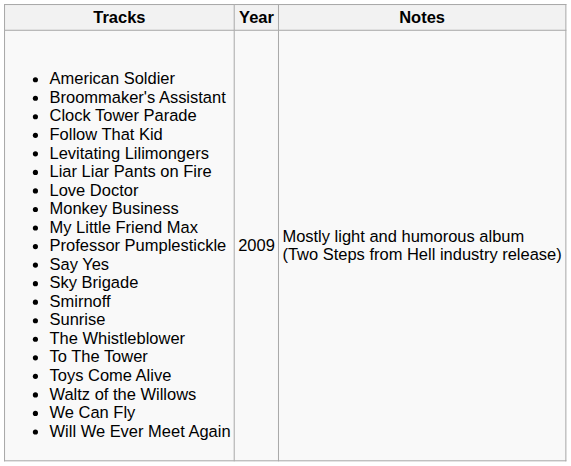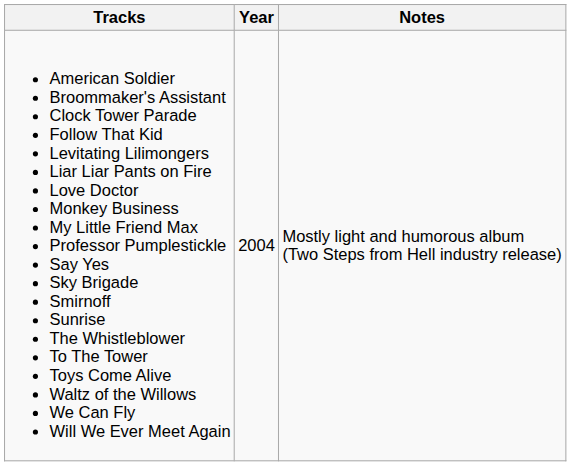(256, 245) 2009 -> (256, 245) 2004
